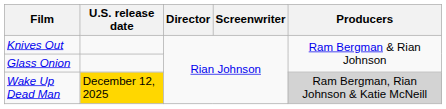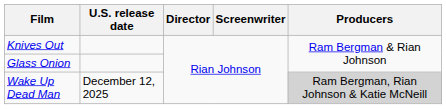(119, 87) gold background -> (119, 87) no background
